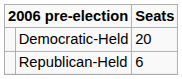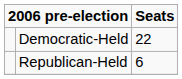(143, 39) 20 -> (143, 39) 22
